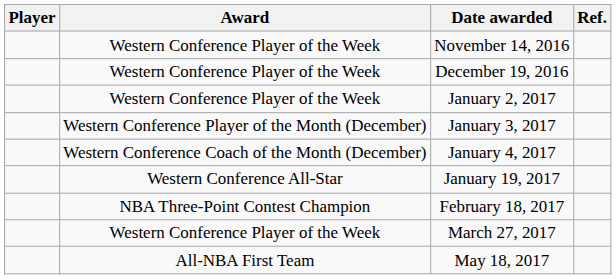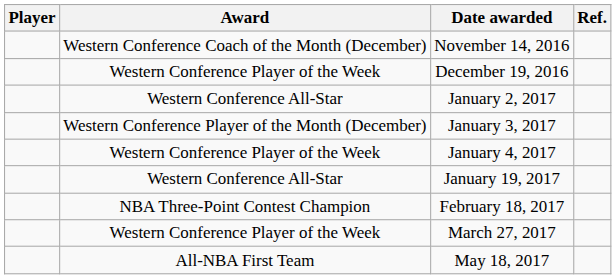(245, 44) Western Conference Player of the Week -> (245, 44) Western Conference Coach of the Month (December)
(245, 98) Western Conference Player of the Week -> (245, 98) Western Conference All-Star
(245, 152) Western Conference Coach of the Month (December) -> (245, 152) Western Conference Player of the Week
